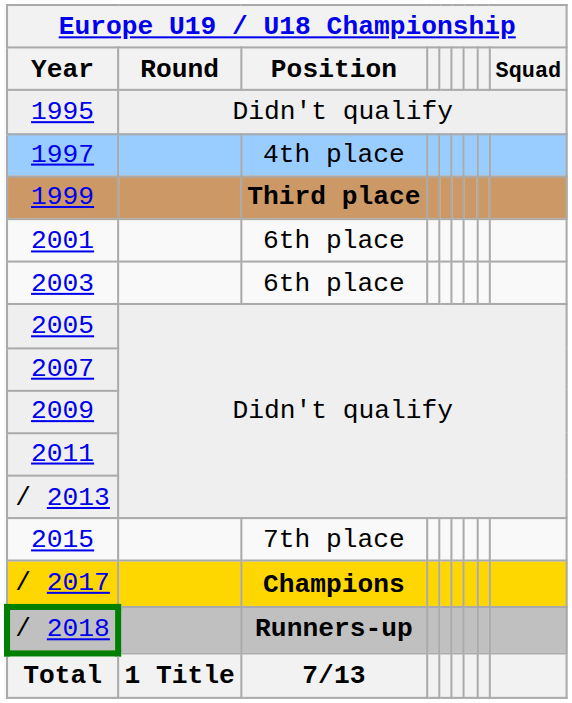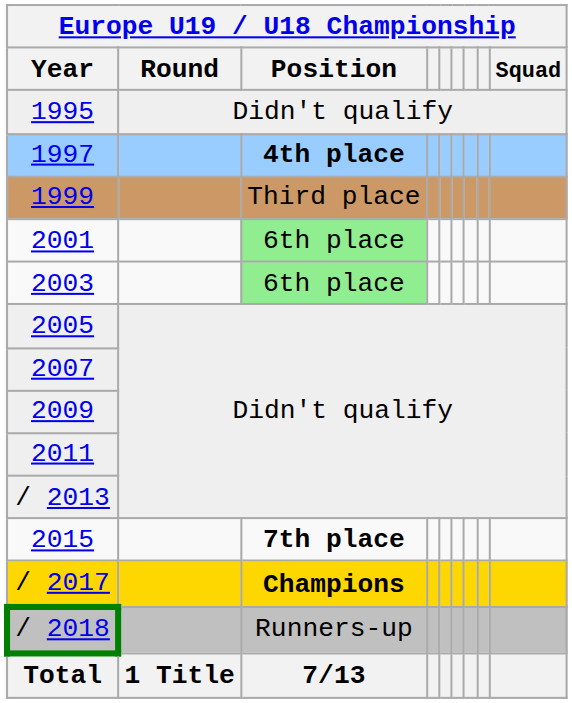(334, 155) normal -> (334, 155) bold
(334, 198) bold -> (334, 198) normal
(334, 240) no background -> (334, 240) lightgreen background
(334, 283) no background -> (334, 283) lightgreen background
(334, 540) normal -> (334, 540) bold
(334, 630) bold -> (334, 630) normal
